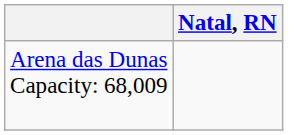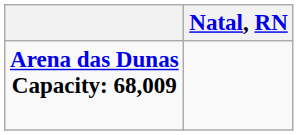(89, 72) normal -> (94, 72) bold
